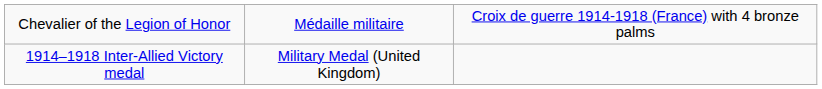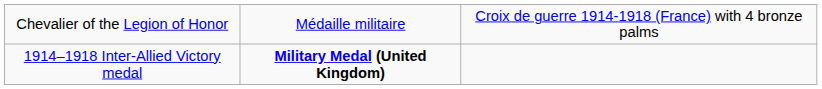(349, 64) normal -> (351, 64) bold
